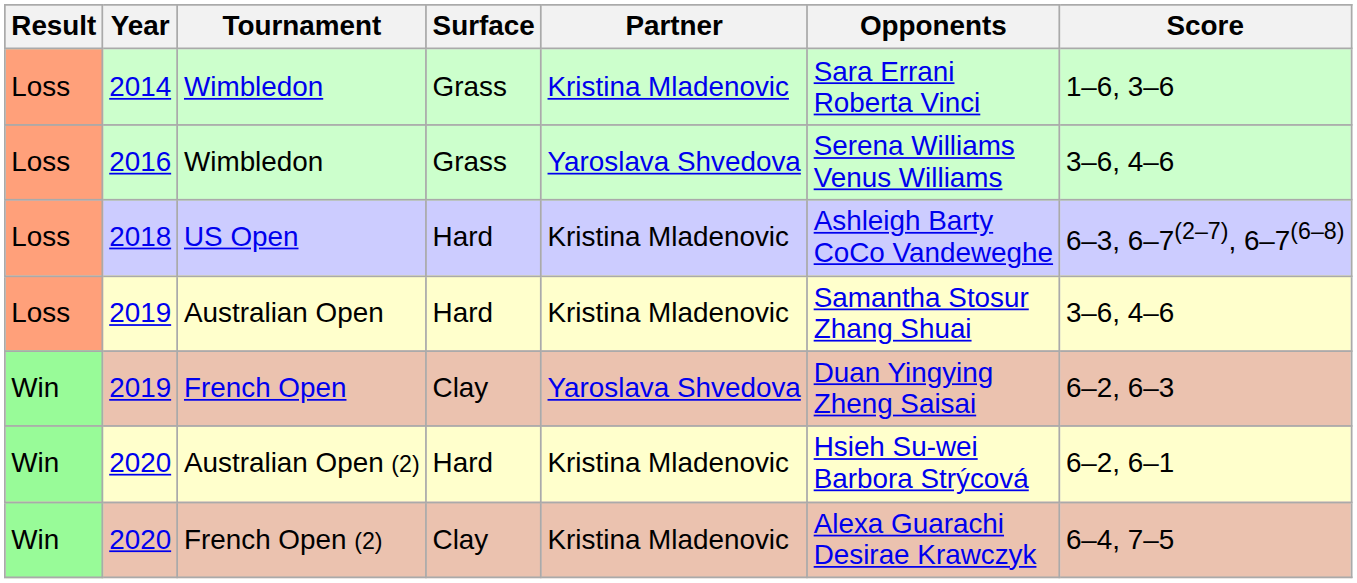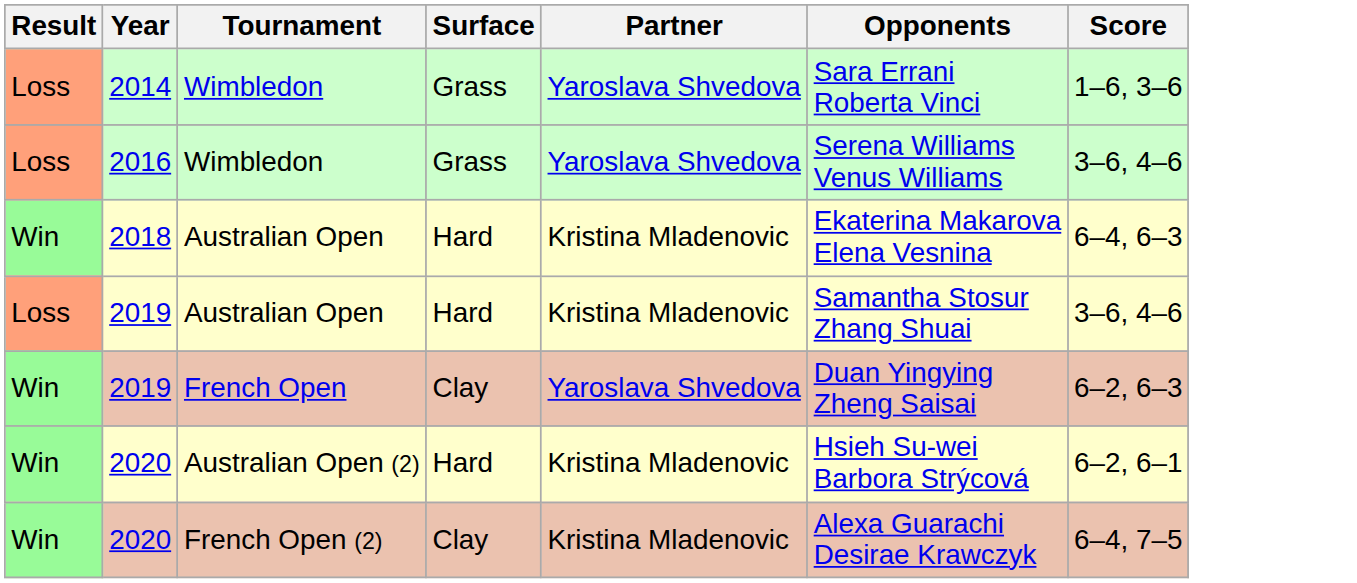(668, 86) Kristina Mladenovic -> (674, 86) Yaroslava Shvedova
+ row: (140, 237)
- row: (140, 237)
